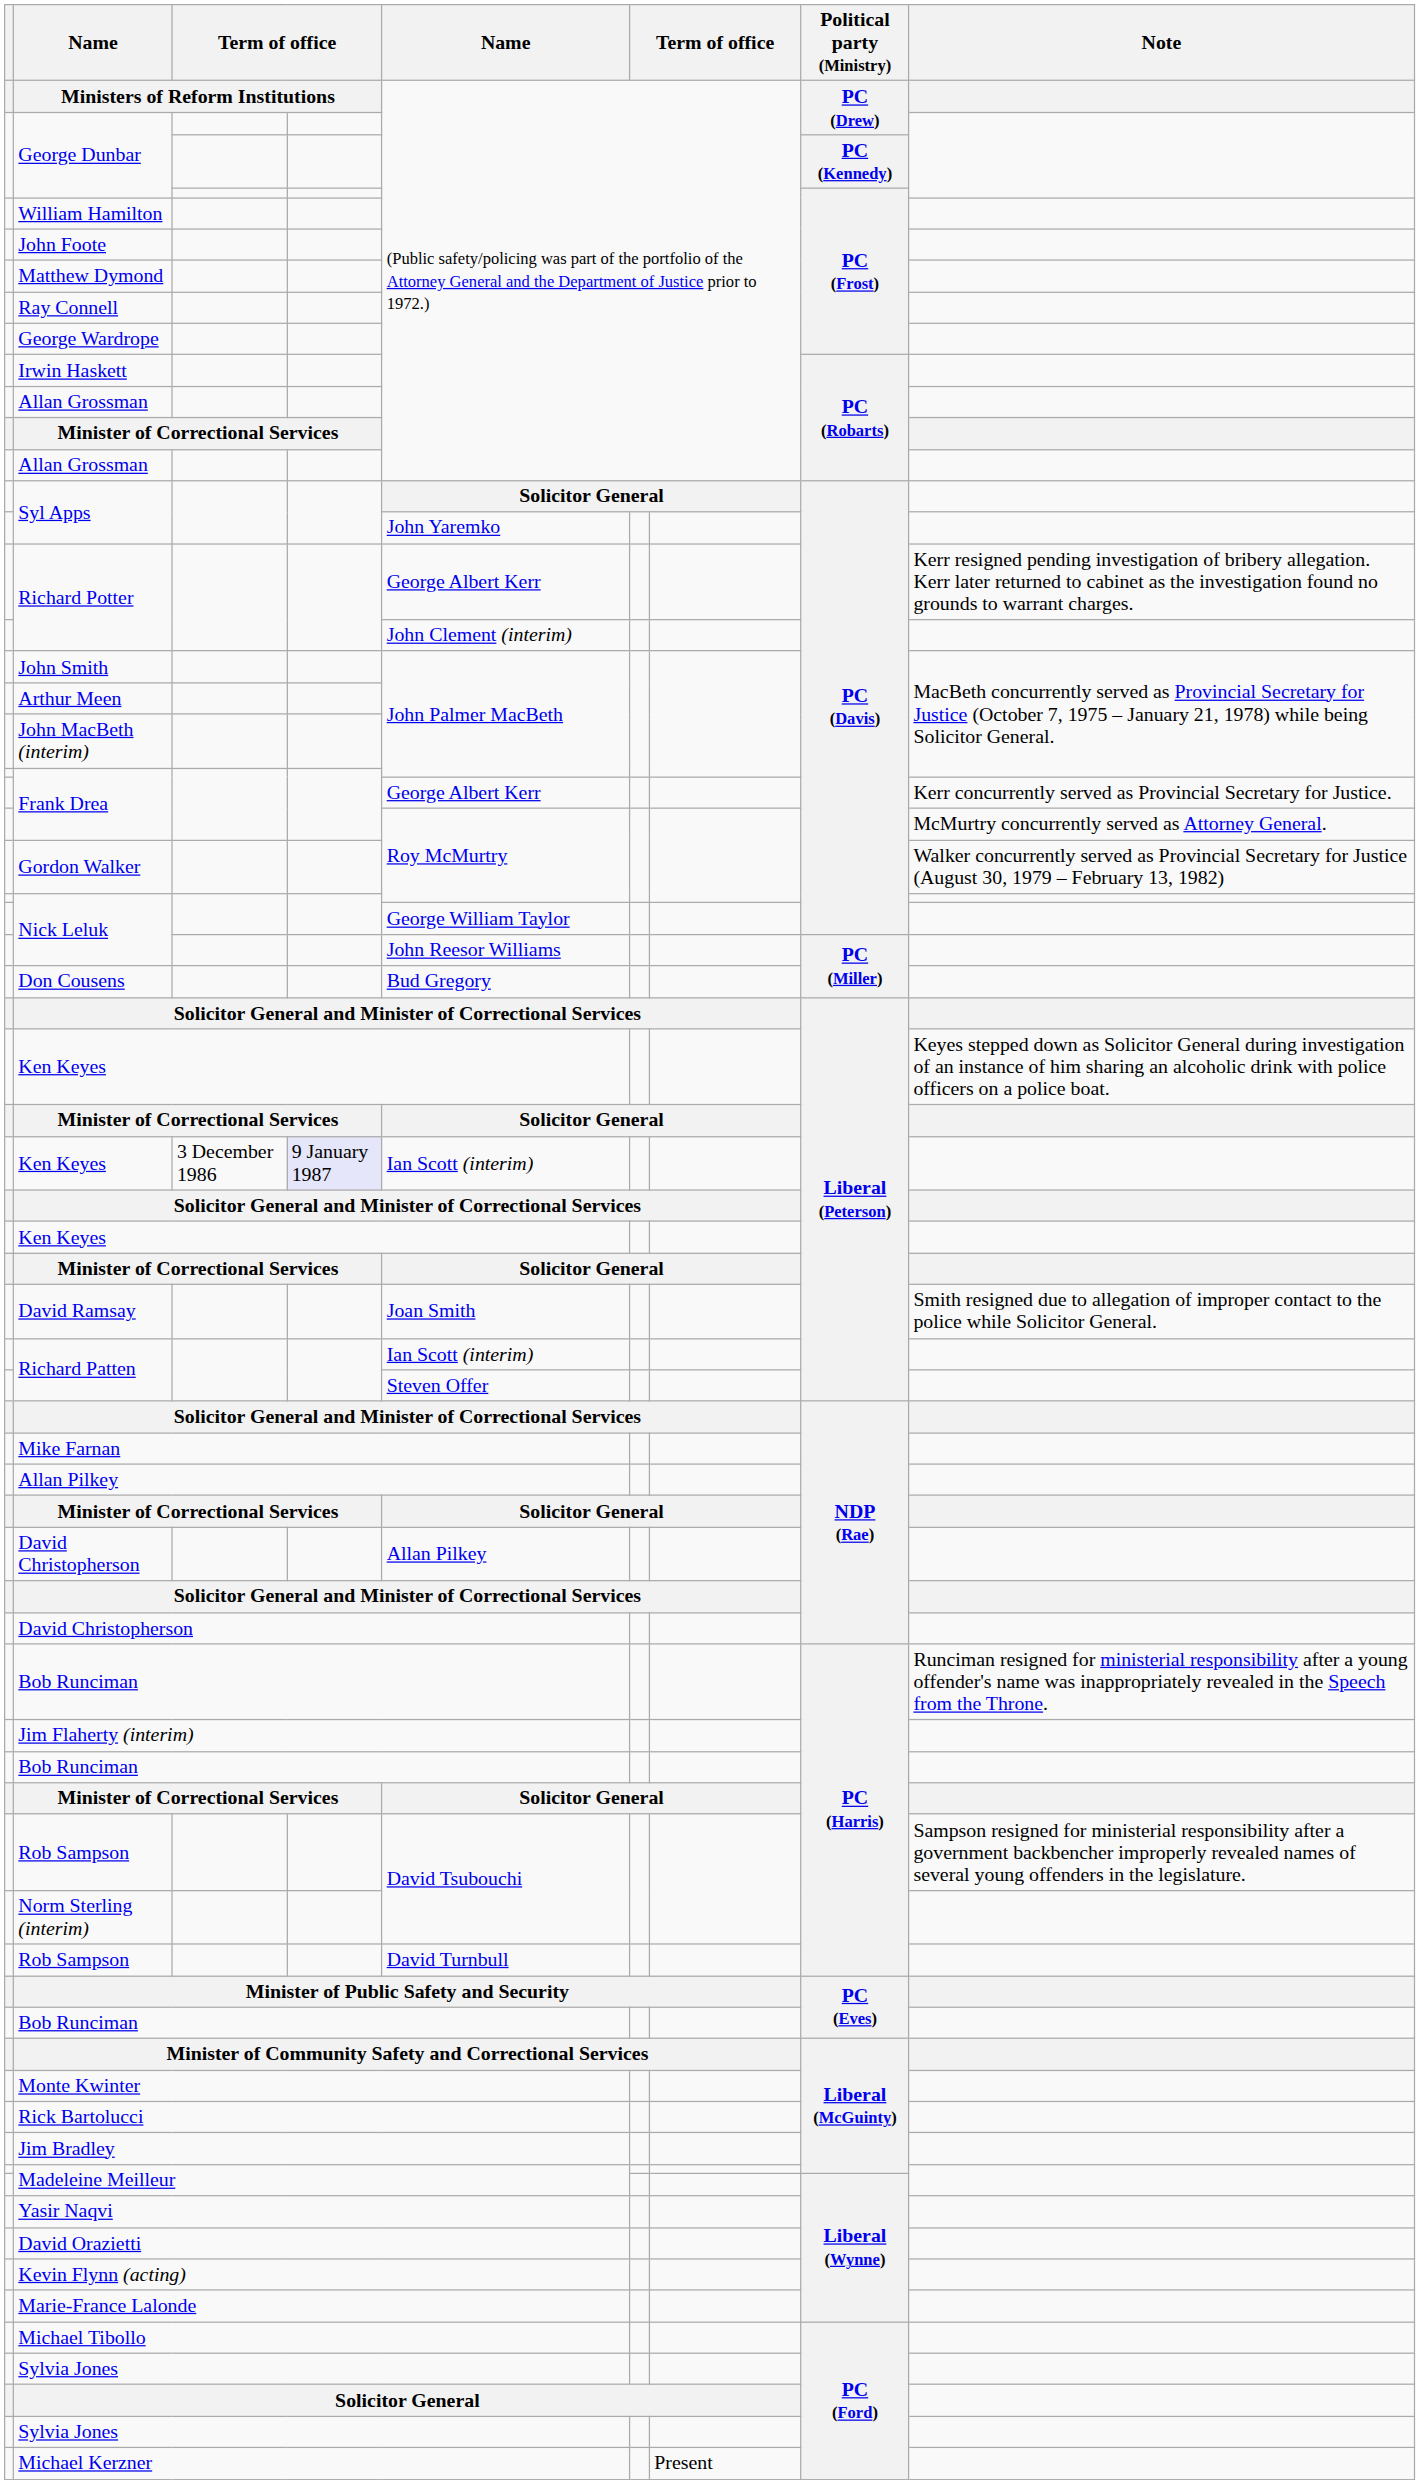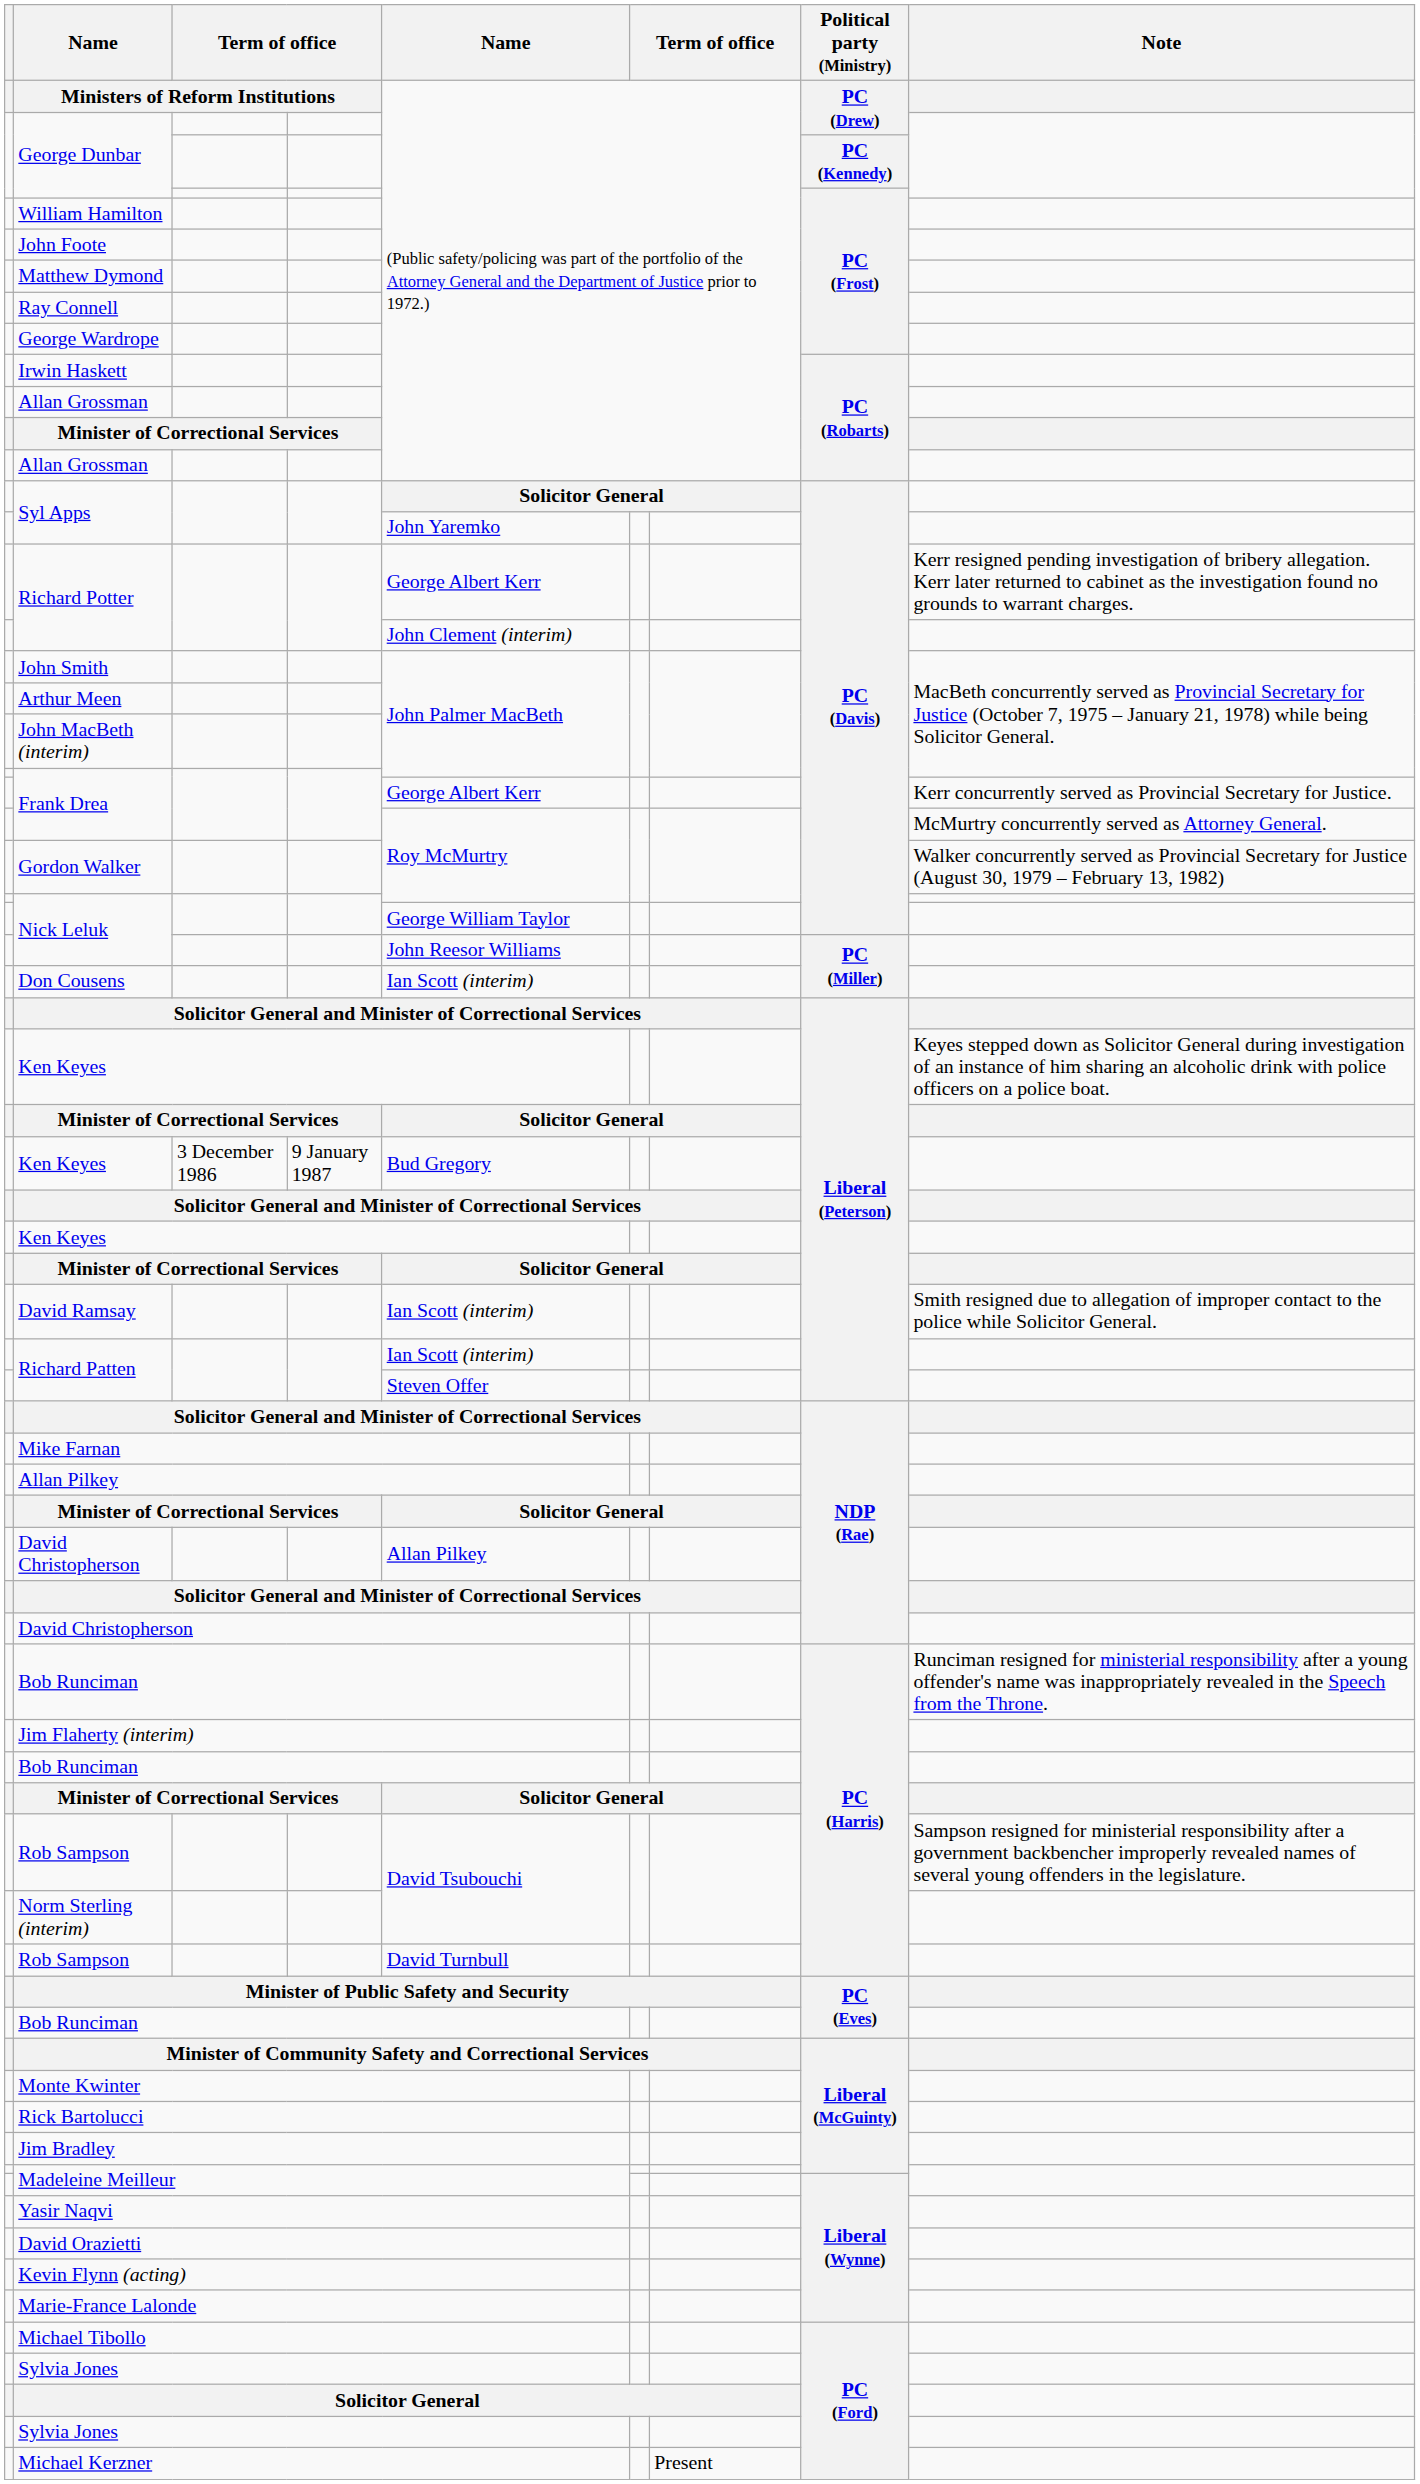(439, 981) Bud Gregory -> (460, 981) Ian Scott (interim)
(330, 1163) lavender background -> (330, 1163) no background
(460, 1163) Ian Scott (interim) -> (439, 1163) Bud Gregory
(431, 1311) Joan Smith -> (460, 1311) Ian Scott (interim)
